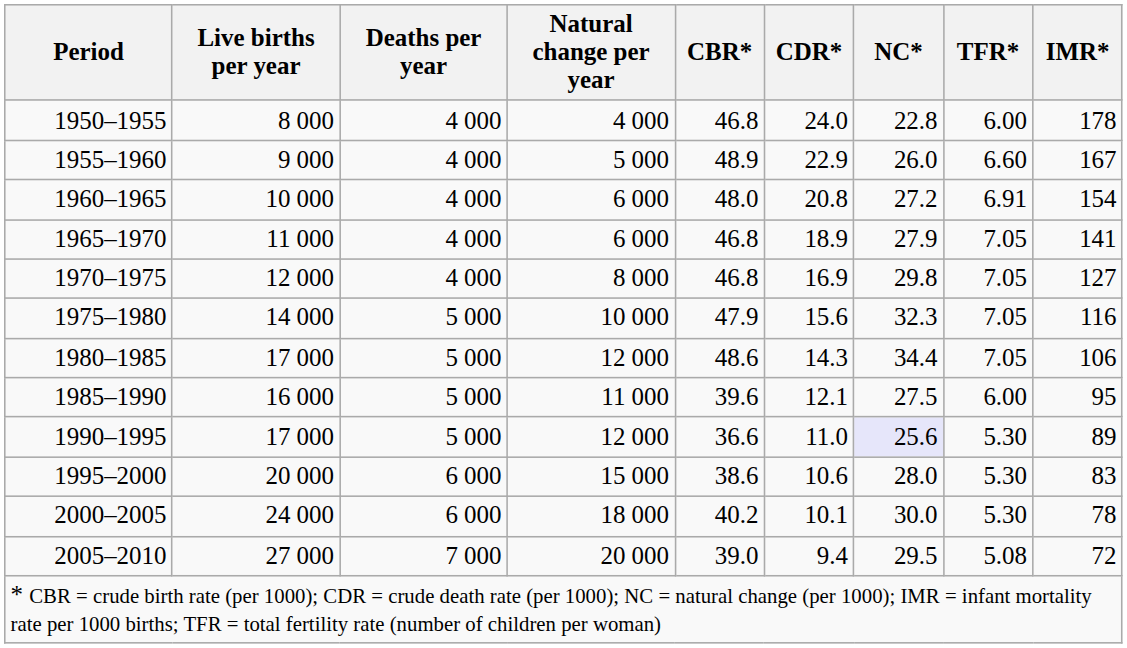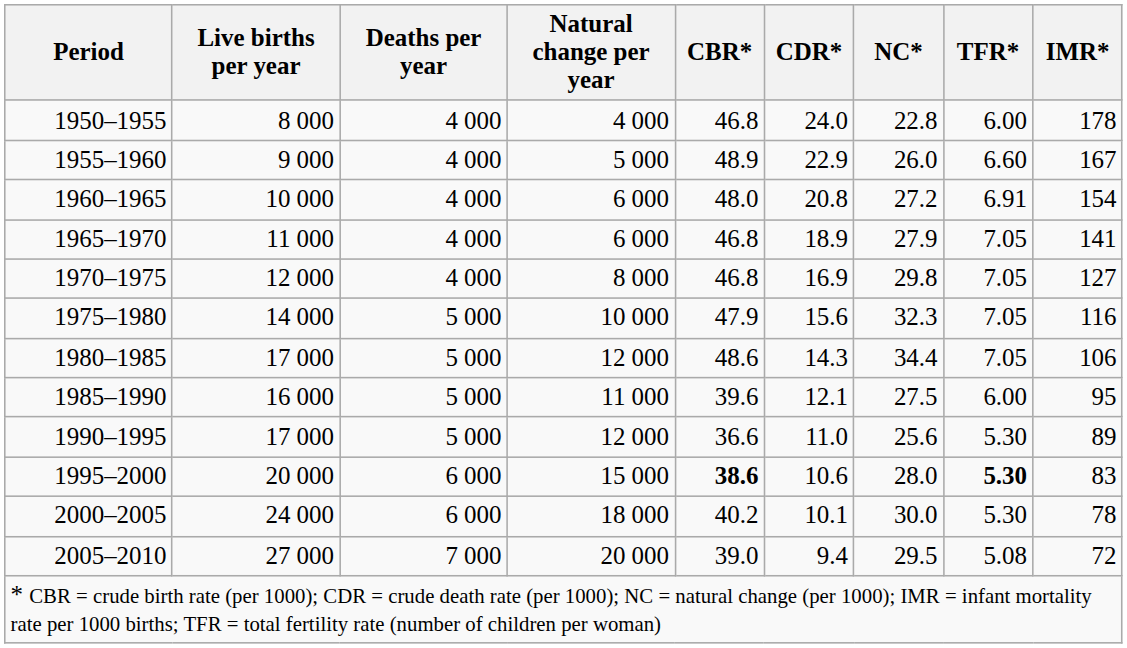(916, 436) lavender background -> (916, 436) no background
(737, 476) normal -> (737, 476) bold
(1005, 476) normal -> (1005, 476) bold
